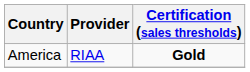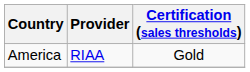(189, 55) bold -> (189, 55) normal
